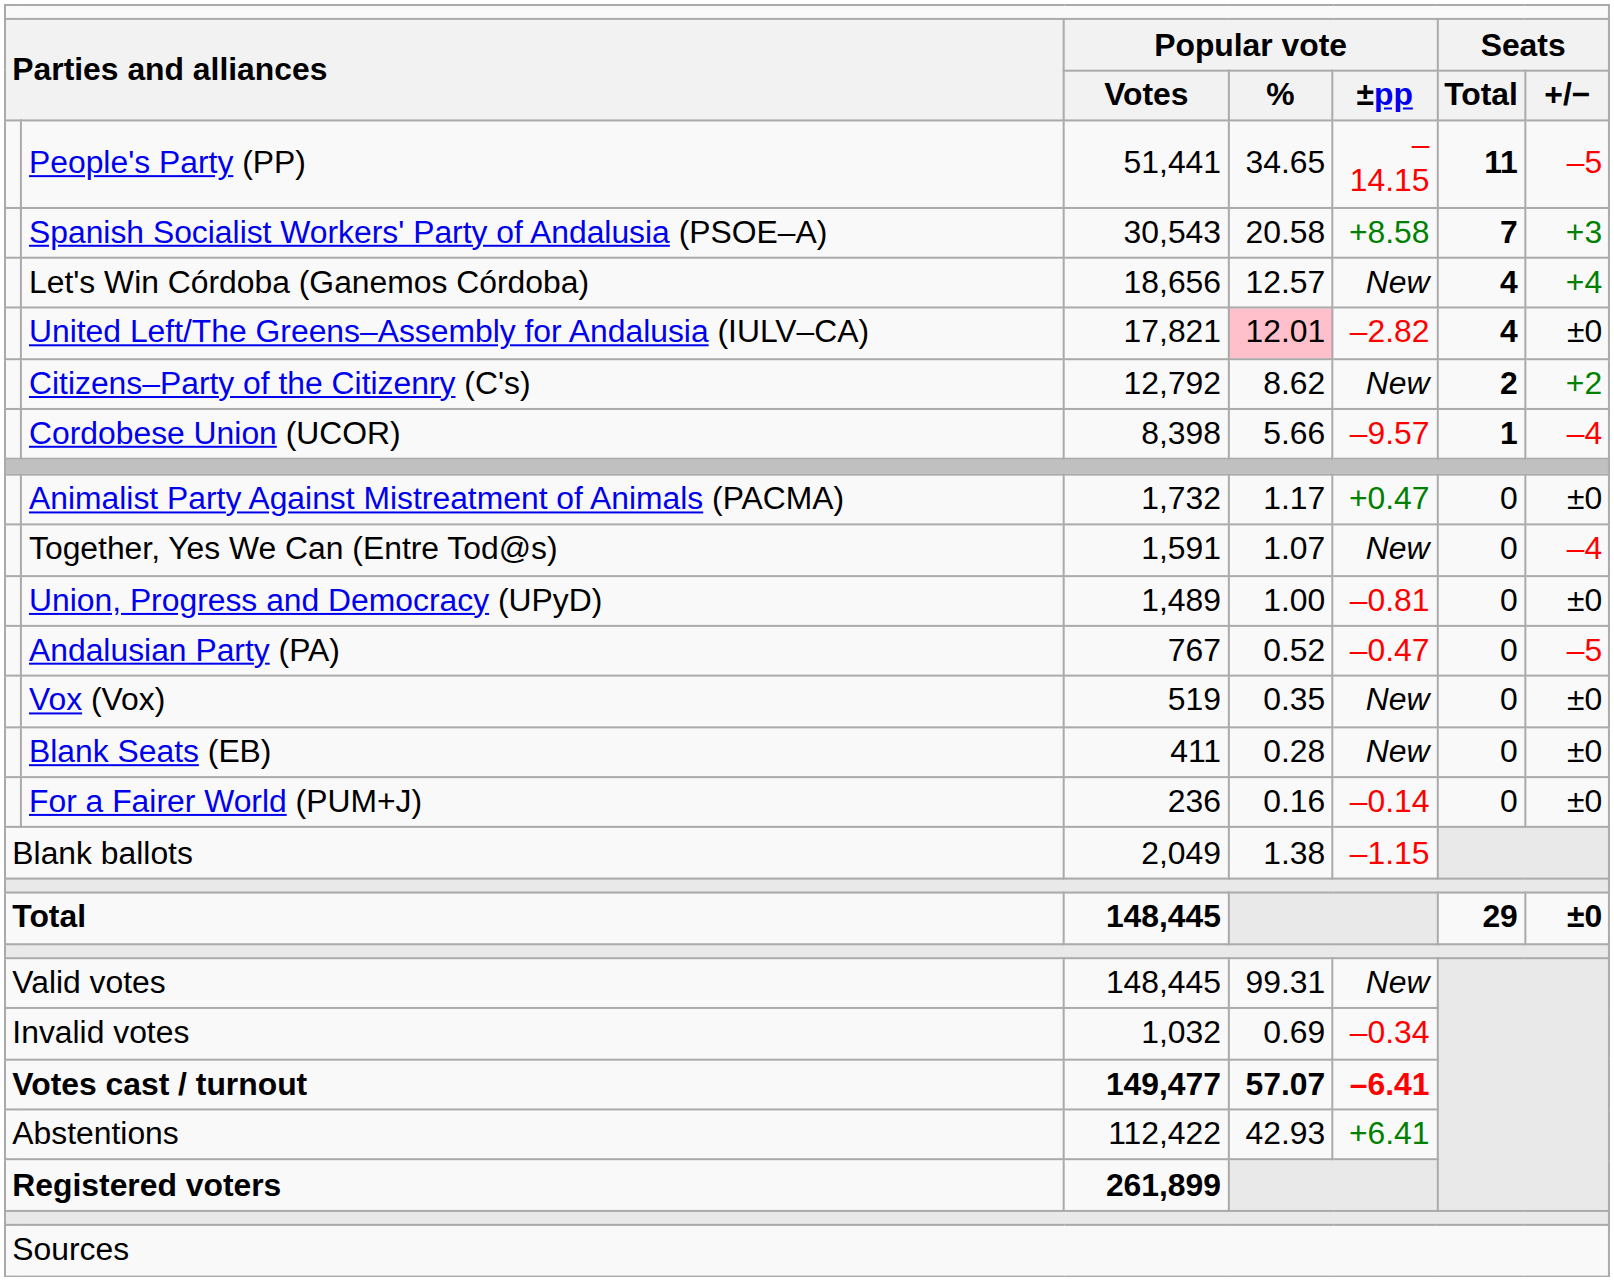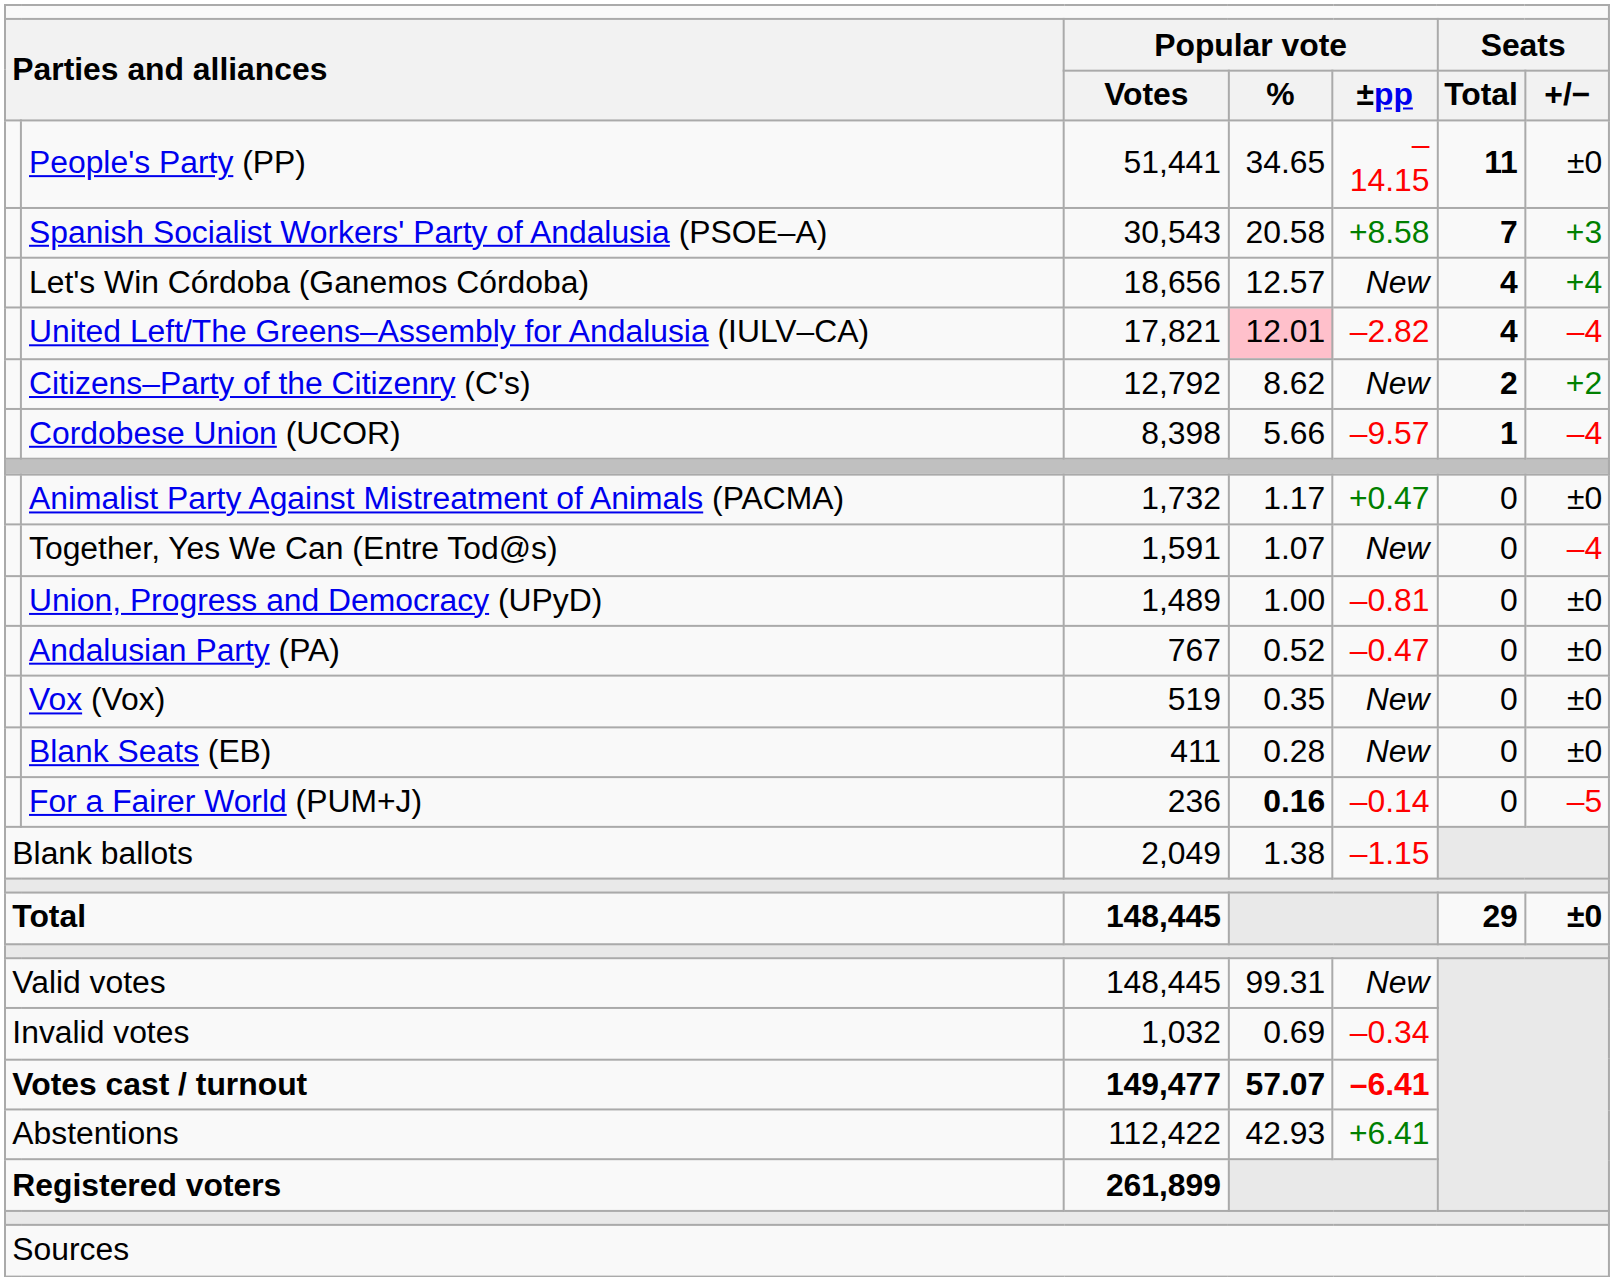(1584, 163) –5 -> (1585, 163) ±0
(1585, 332) ±0 -> (1584, 332) –4
(1584, 650) –5 -> (1585, 650) ±0
(1294, 801) normal -> (1294, 801) bold
(1585, 801) ±0 -> (1584, 801) –5
